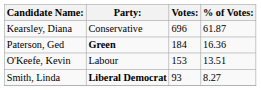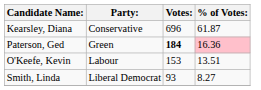(102, 45) bold -> (101, 45) normal
(179, 45) normal -> (173, 45) bold
(215, 45) no background -> (209, 45) pink background
(128, 77) bold -> (125, 77) normal
